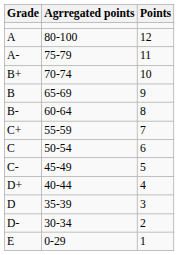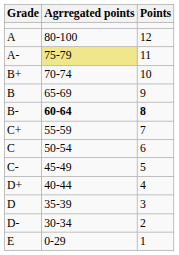(58, 56) no background -> (58, 56) khaki background
(58, 111) normal -> (58, 111) bold
(143, 111) normal -> (143, 111) bold
